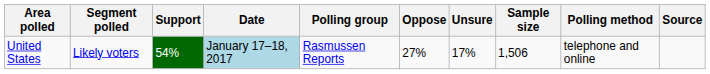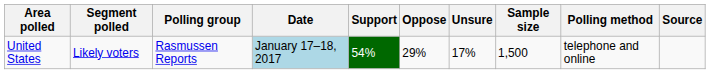columns swapped: (350, 20) <-> (178, 20)
(414, 52) 27% -> (414, 52) 29%
(513, 52) 1,506 -> (513, 52) 1,500
